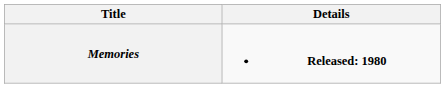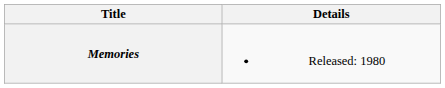(331, 61) bold -> (331, 61) normal
